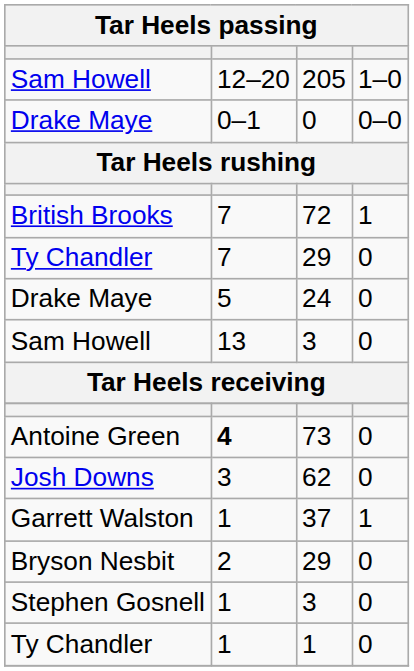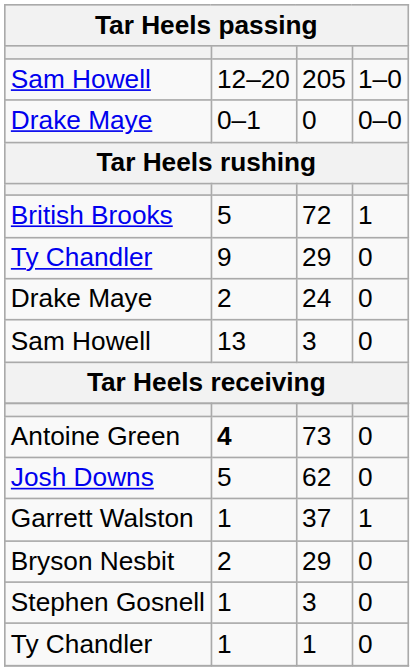(224, 215) 7 -> (224, 215) 5
(224, 257) 7 -> (224, 257) 9
(224, 299) 5 -> (224, 299) 2
(224, 477) 3 -> (224, 477) 5
